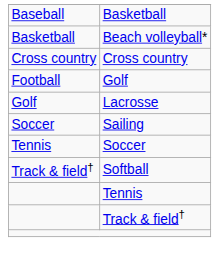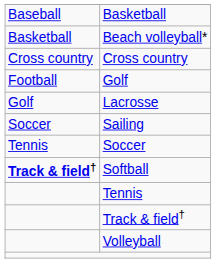(53, 170) normal -> (52, 170) bold
+ row: (132, 241)
